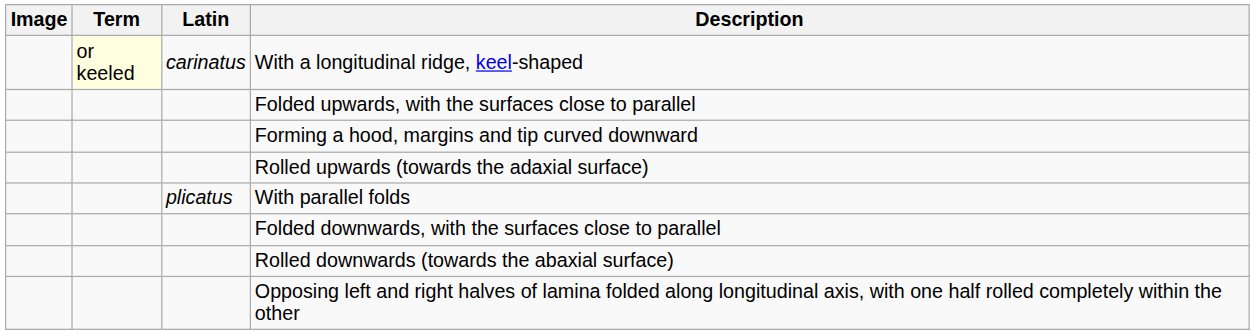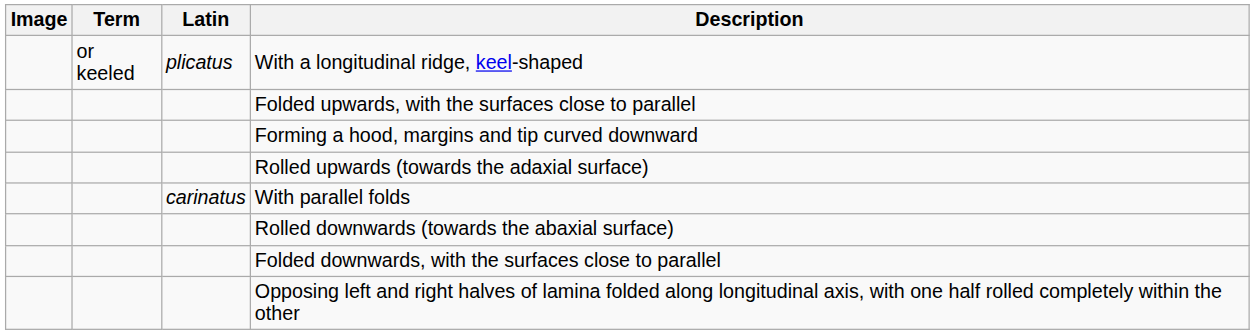(106, 62) lightyellow background -> (106, 62) no background
(206, 62) carinatus -> (199, 62) plicatus
(199, 198) plicatus -> (206, 198) carinatus
rows swapped: (488, 229) <-> (464, 260)
